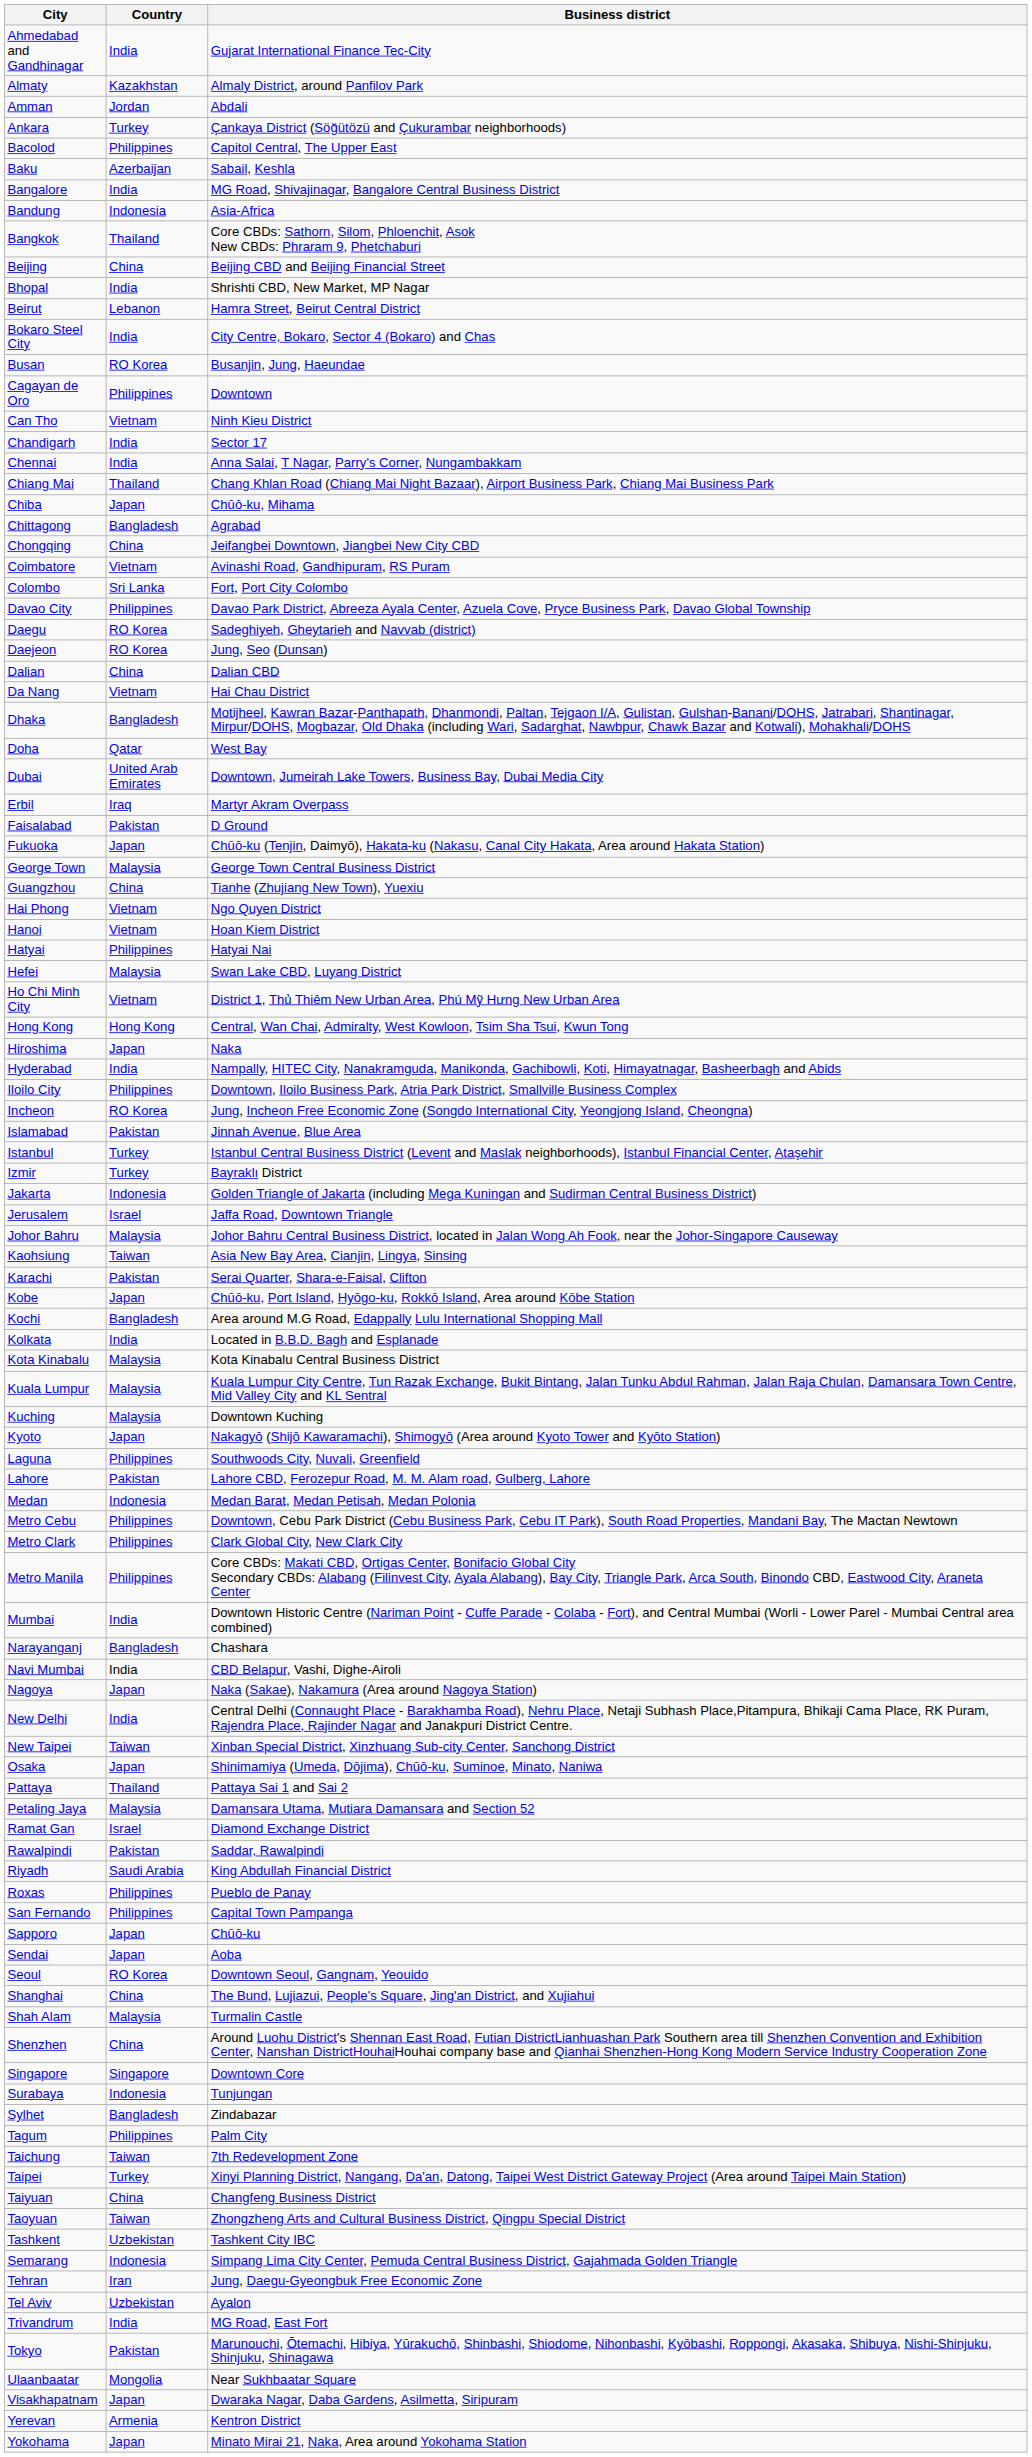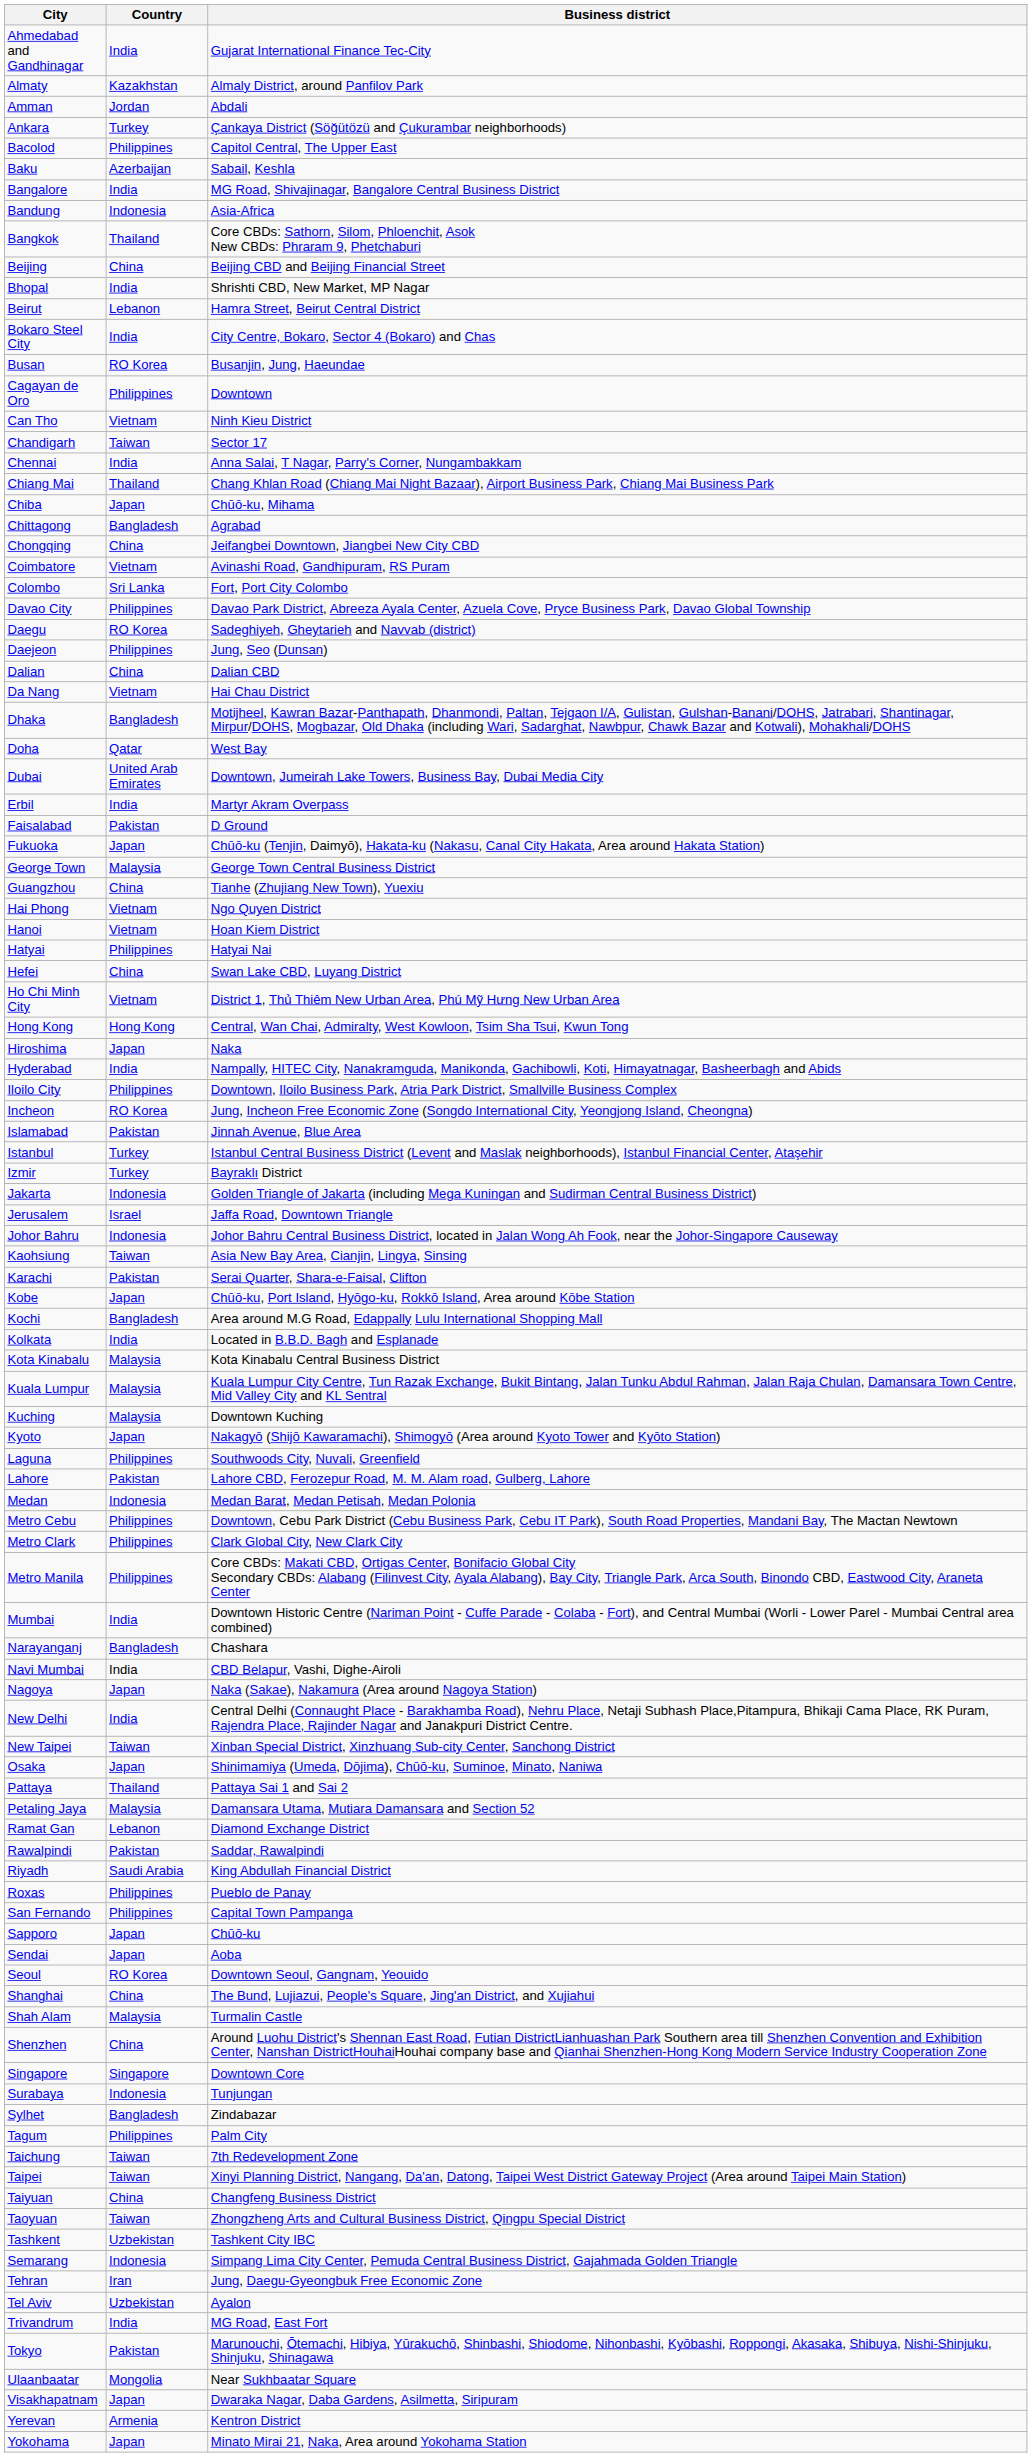(123, 442) India -> (129, 442) Taiwan
(138, 650) RO Korea -> (141, 650) Philippines
(120, 804) Iraq -> (123, 804) India
(135, 971) Malaysia -> (126, 971) China
(135, 1235) Malaysia -> (138, 1235) Indonesia
(125, 1829) Israel -> (135, 1829) Lebanon
(129, 2177) Turkey -> (129, 2177) Taiwan
